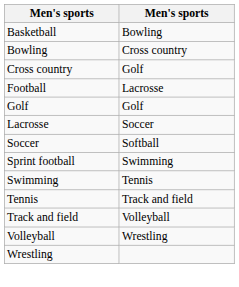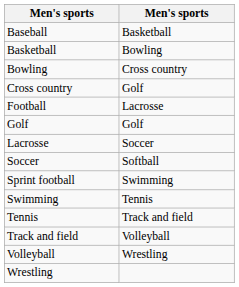+ row: (27, 32)
